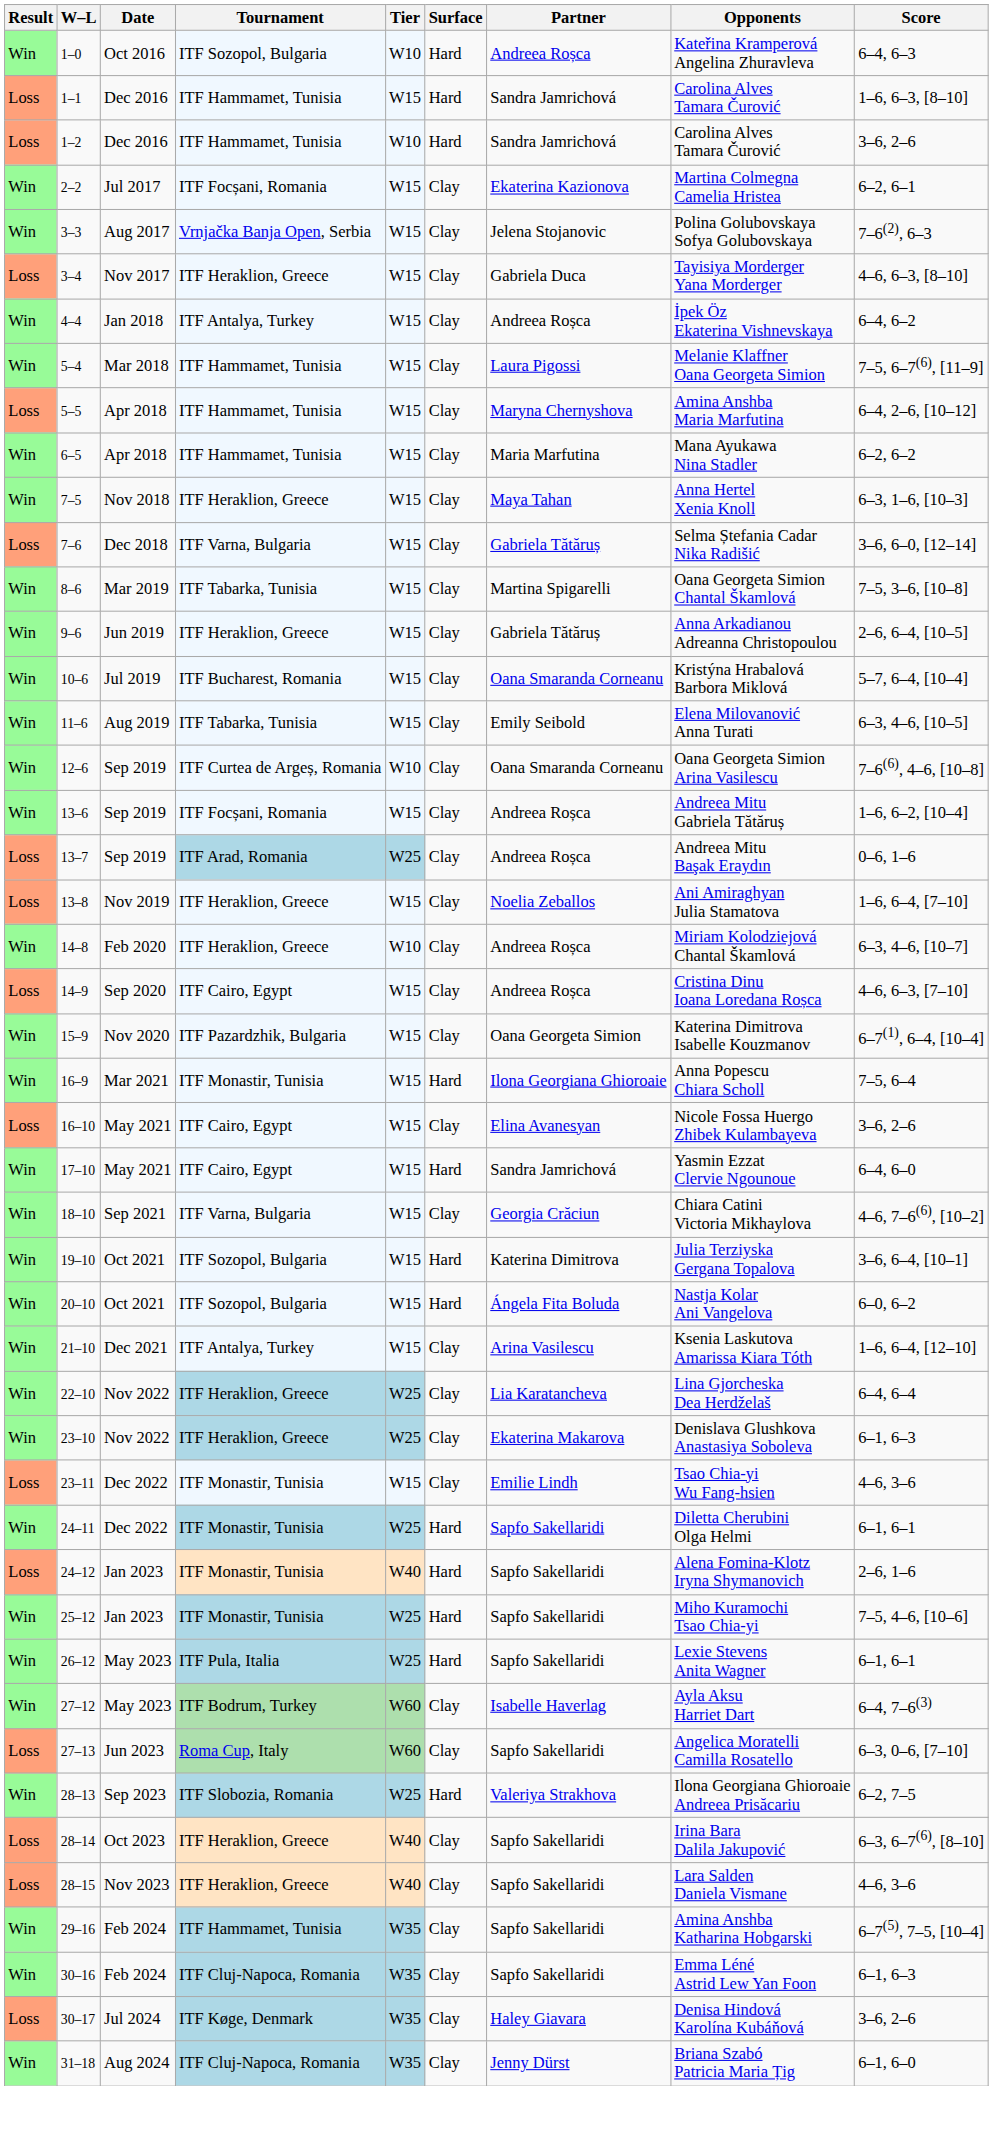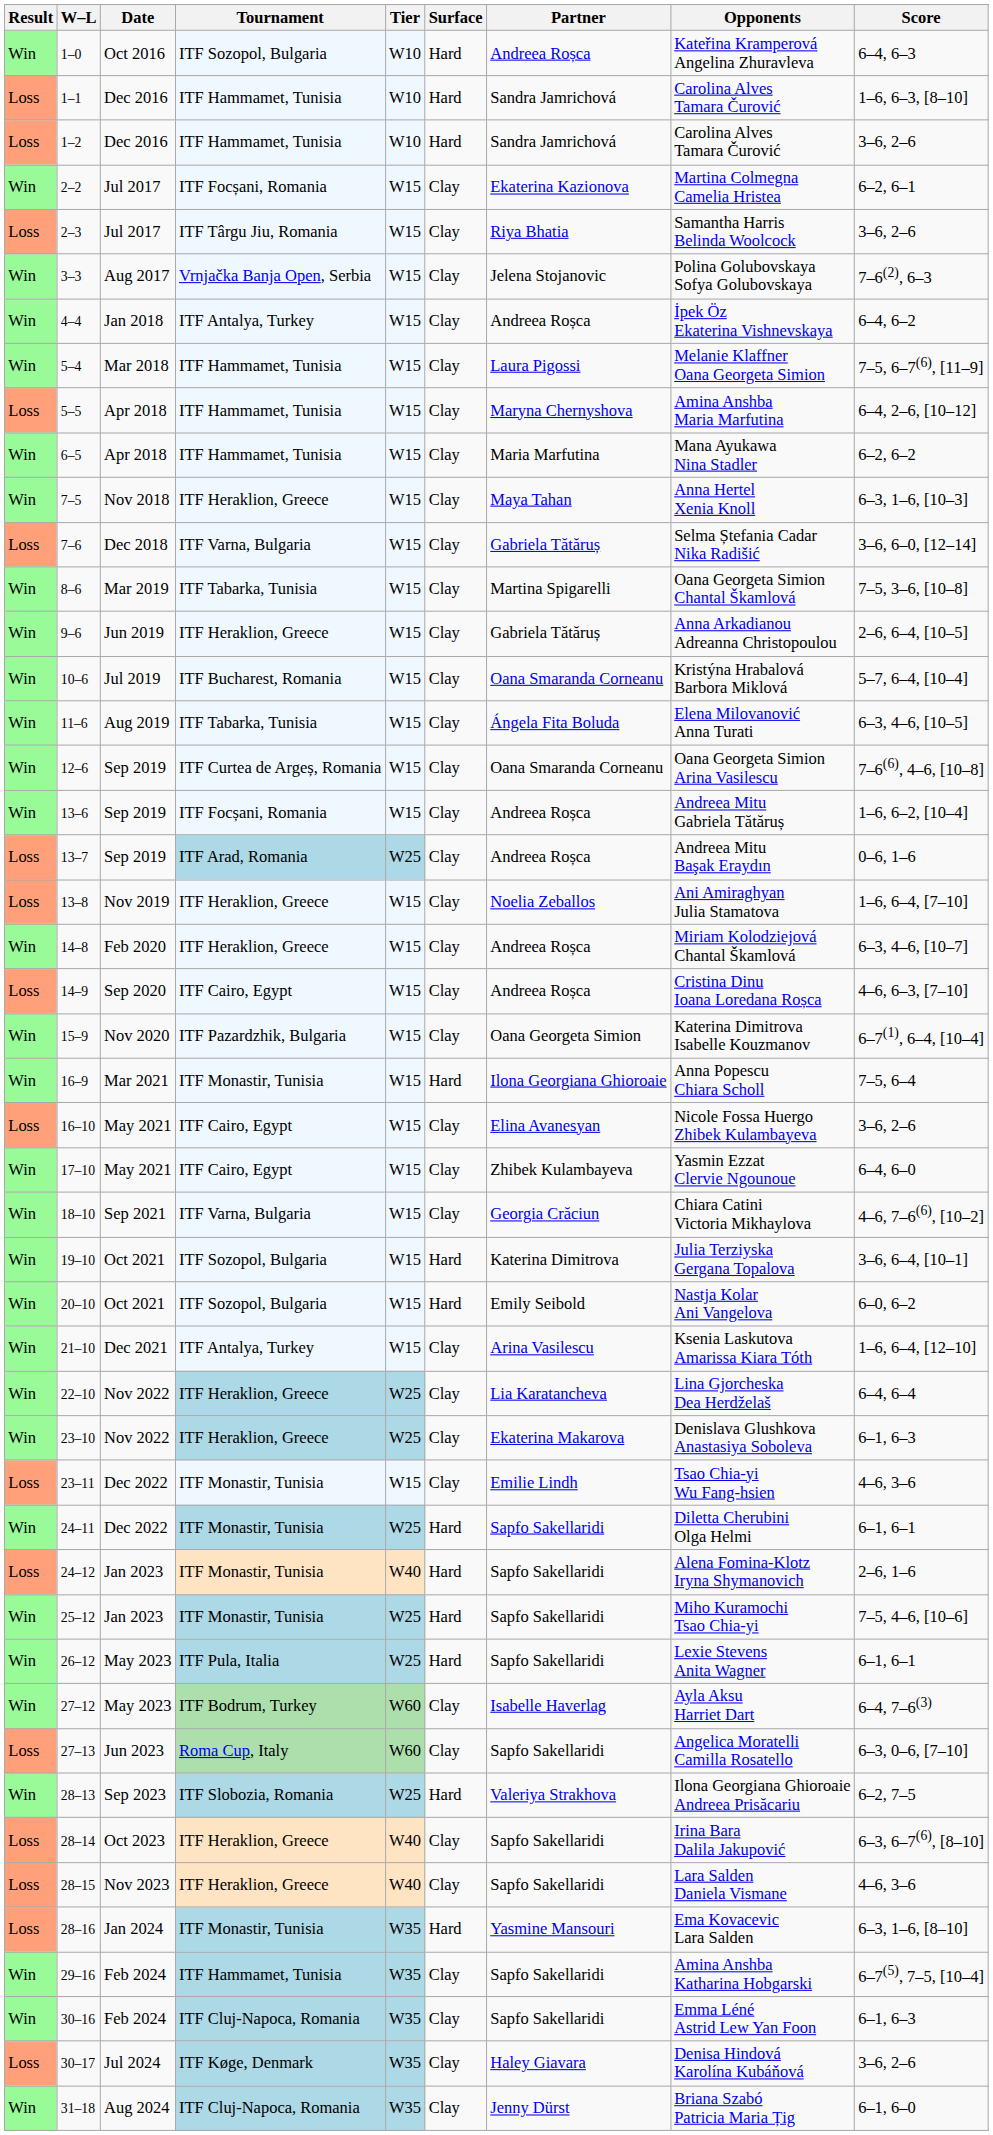(405, 97) W15 -> (405, 97) W10
+ row: (71, 232)
- row: (71, 277)
(538, 723) Emily Seibold -> (555, 723) Ángela Fita Boluda
(405, 767) W10 -> (405, 767) W15
(405, 946) W10 -> (405, 946) W15
(445, 1169) Hard -> (444, 1169) Clay
(553, 1169) Sandra Jamrichová -> (561, 1169) Zhibek Kulambayeva
(555, 1303) Ángela Fita Boluda -> (538, 1303) Emily Seibold
+ row: (78, 1930)
